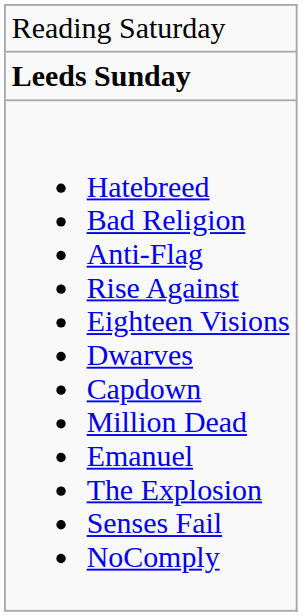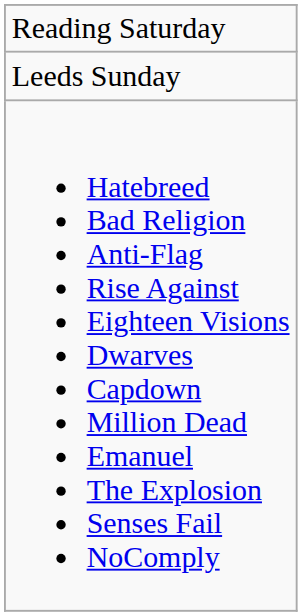(101, 75) bold -> (96, 75) normal
